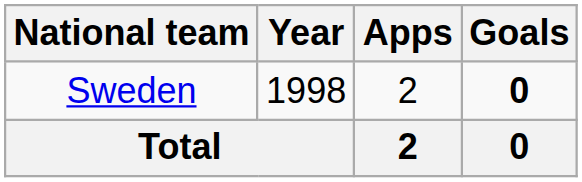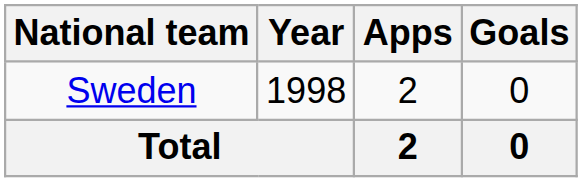(519, 90) bold -> (519, 90) normal
